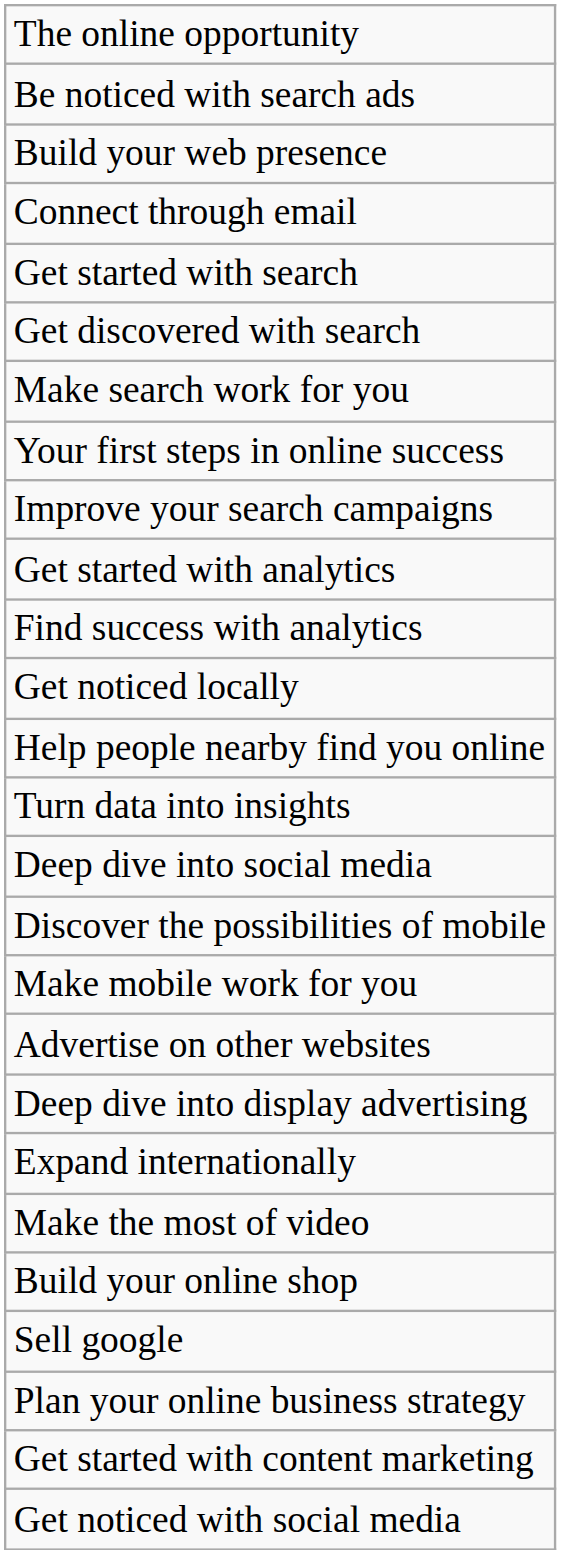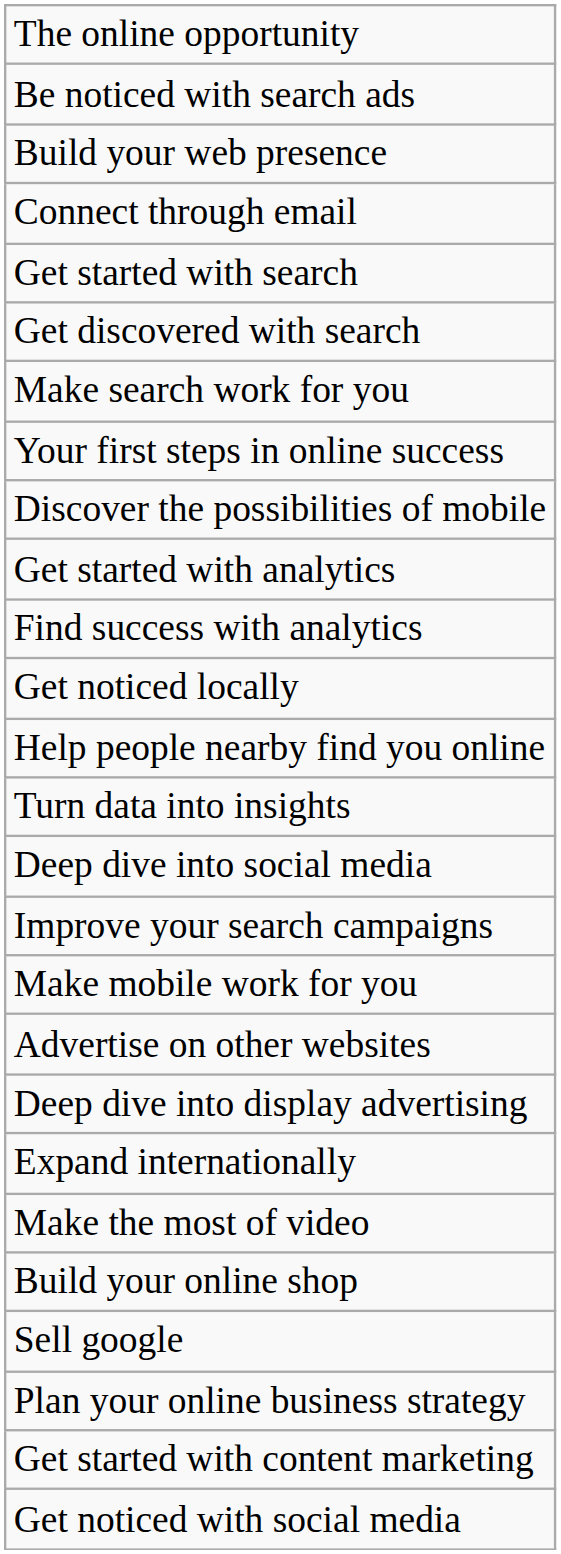(253, 509) Improve your search campaigns -> (280, 509) Discover the possibilities of mobile
(280, 924) Discover the possibilities of mobile -> (253, 924) Improve your search campaigns
